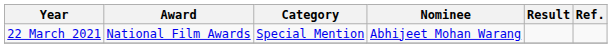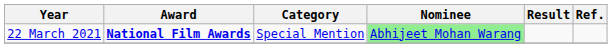(179, 34) normal -> (179, 34) bold
(446, 34) no background -> (446, 34) lightgreen background
